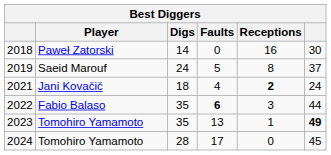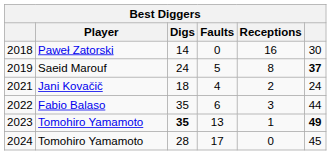(315, 68) normal -> (315, 68) bold
(271, 87) bold -> (271, 87) normal
(217, 105) bold -> (217, 105) normal
(182, 123) normal -> (182, 123) bold
